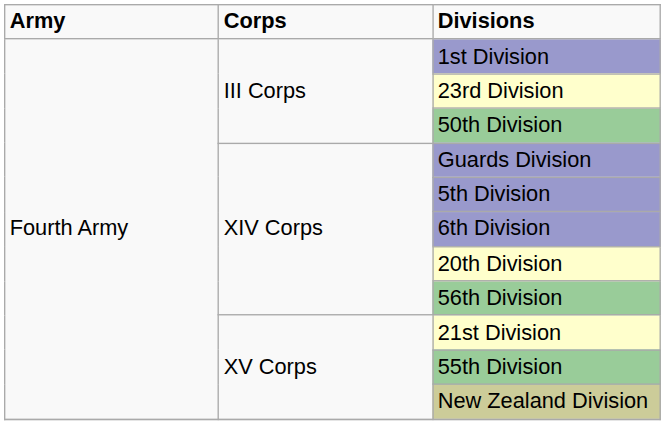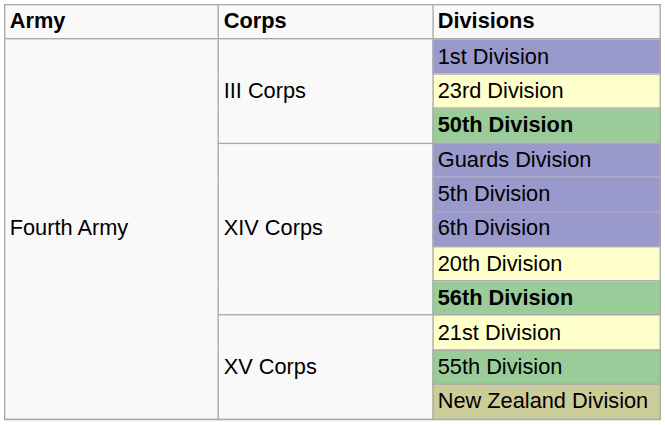(500, 125) normal -> (505, 125) bold
(500, 297) normal -> (505, 297) bold
